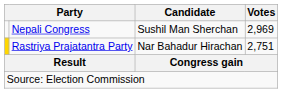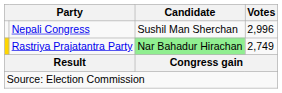(261, 29) 2,969 -> (261, 29) 2,996
(190, 46) no background -> (190, 46) lightgreen background
(261, 46) 2,751 -> (261, 46) 2,749
